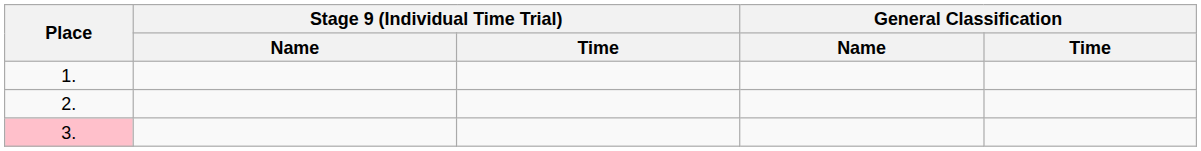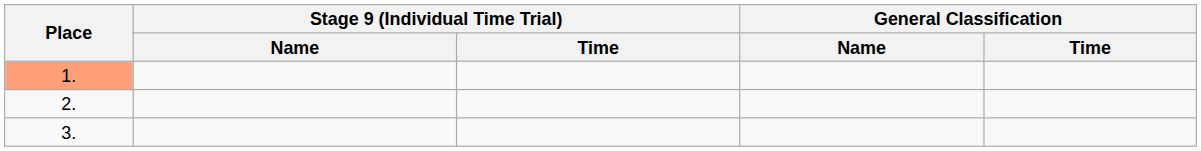(69, 76) no background -> (69, 76) lightsalmon background
(69, 133) pink background -> (69, 133) no background
